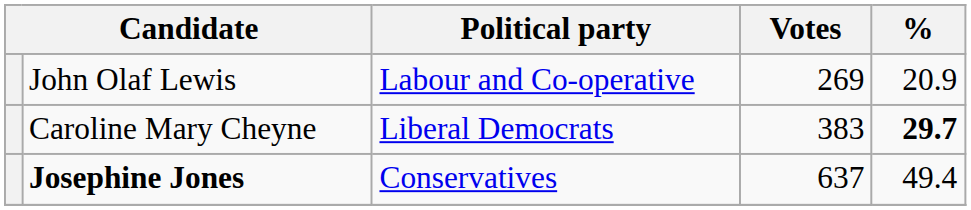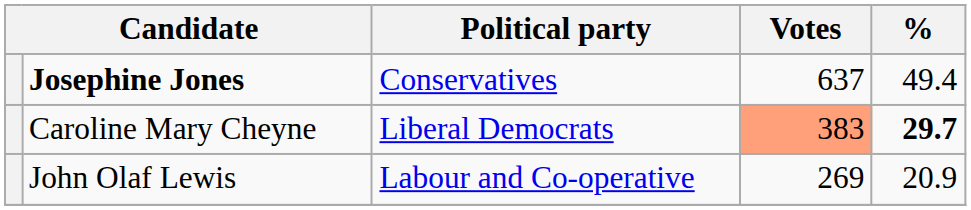rows swapped: (137, 178) <-> (133, 79)
(841, 128) no background -> (841, 128) lightsalmon background
